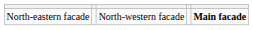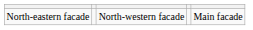(220, 16) bold -> (218, 16) normal
